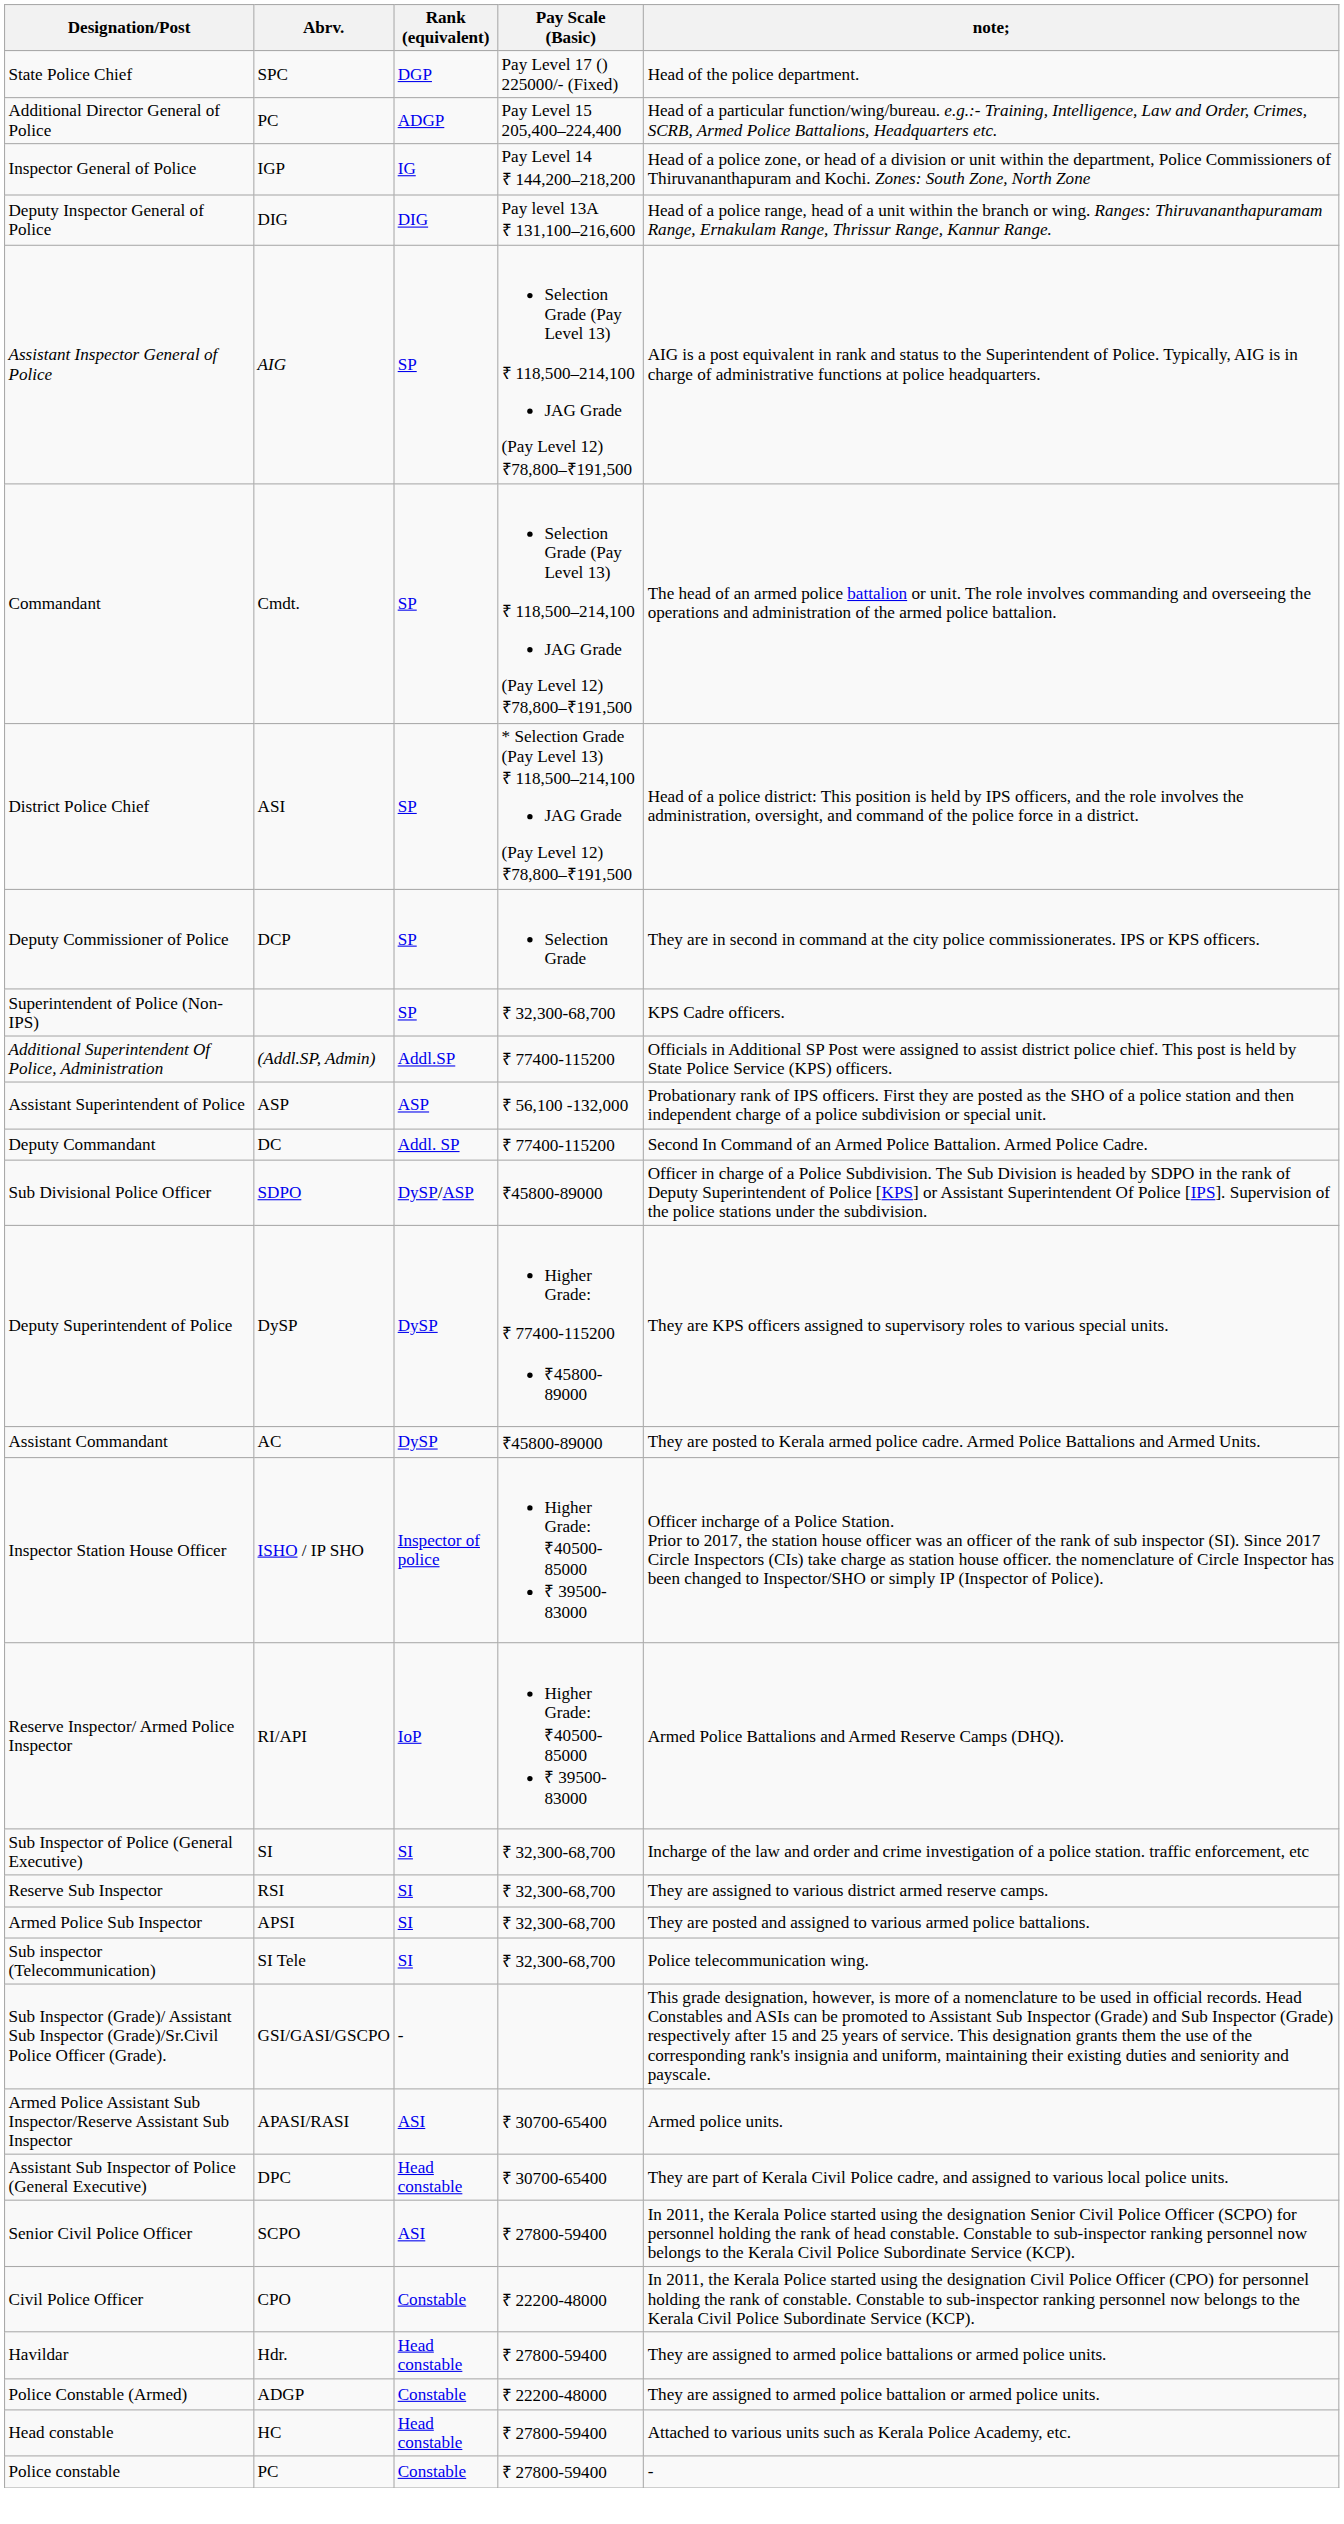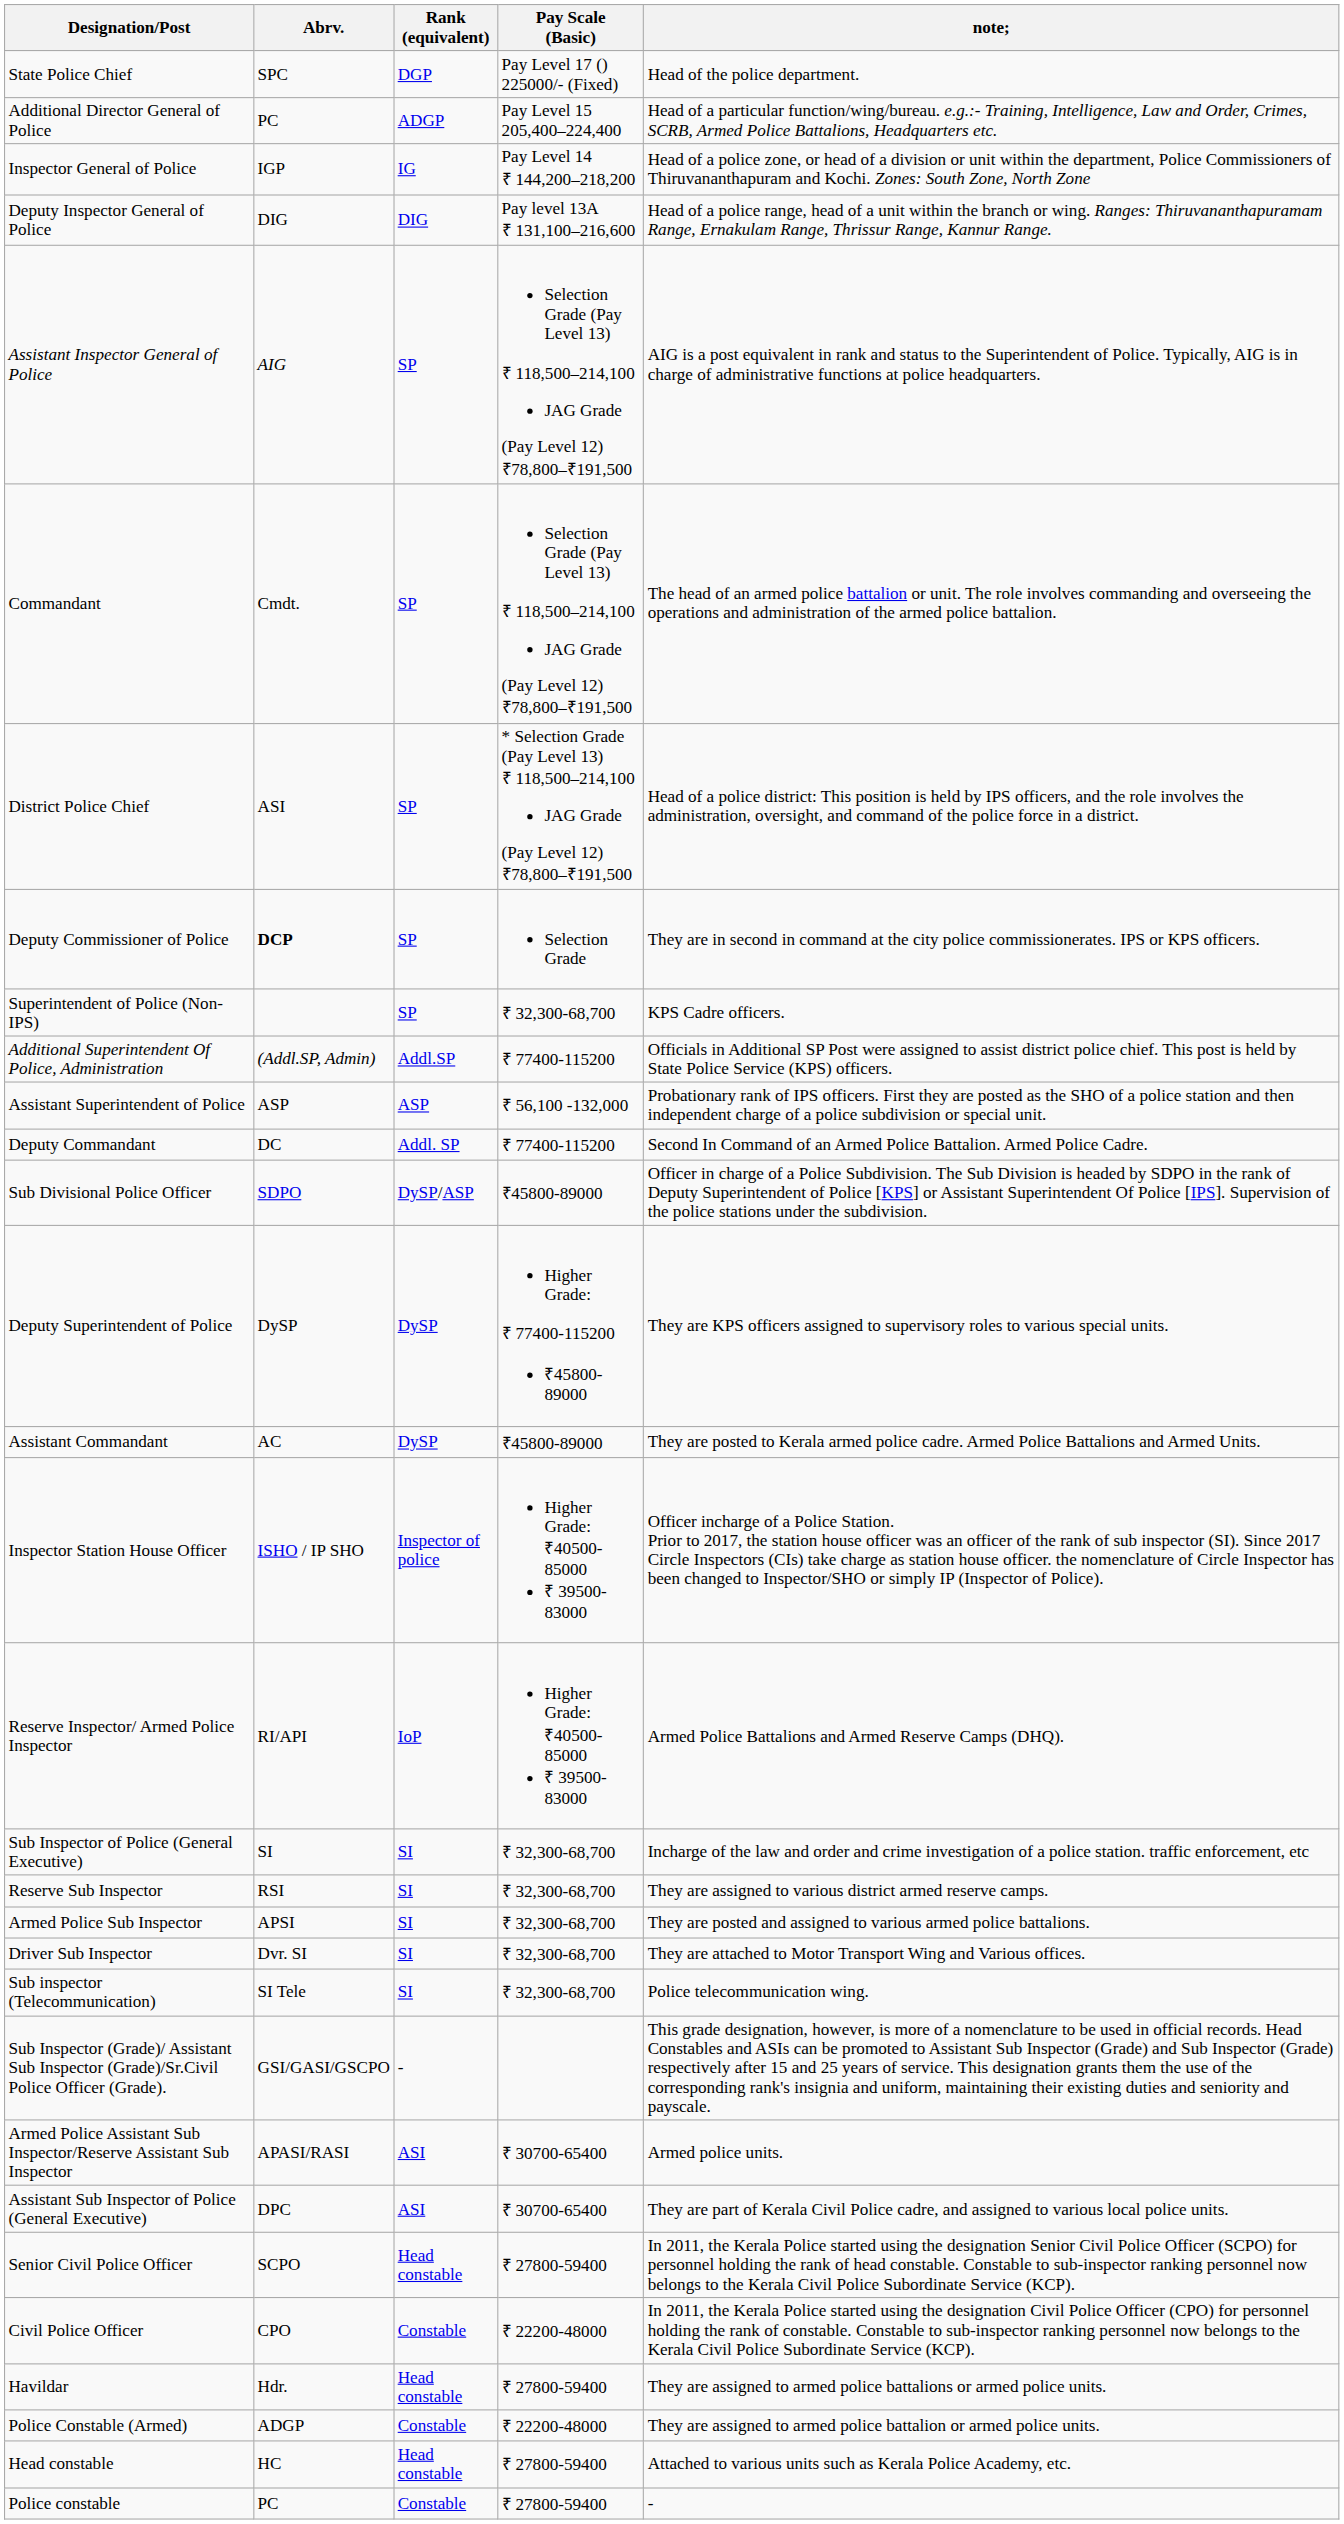(274, 939) normal -> (275, 939) bold
+ row: (80, 1953)
(430, 2177) Head constable -> (411, 2208) ASI
(411, 2233) ASI -> (430, 2264) Head constable
